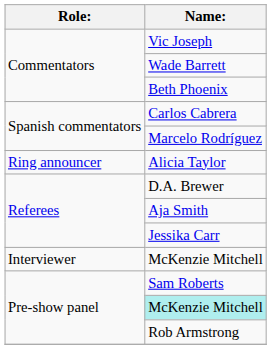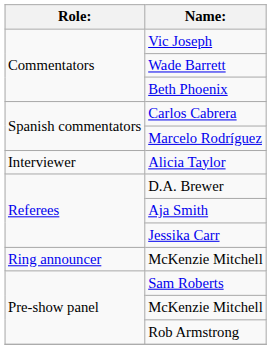(55, 162) Ring announcer -> (42, 162) Interviewer
(42, 259) Interviewer -> (55, 259) Ring announcer
(205, 307) paleturquoise background -> (205, 307) no background
